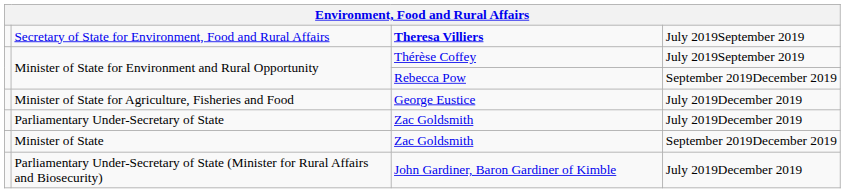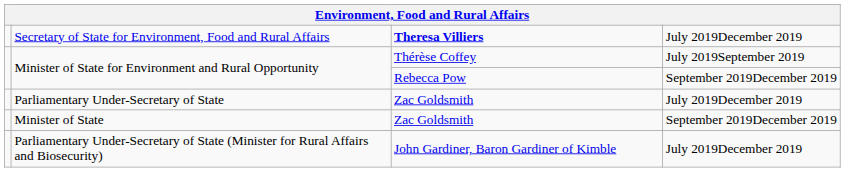(735, 36) July 2019September 2019 -> (734, 36) July 2019December 2019
- row: (154, 99)
